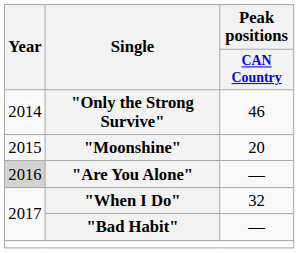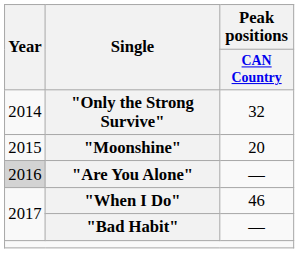(257, 112) 46 -> (257, 112) 32
(257, 200) 32 -> (257, 200) 46
